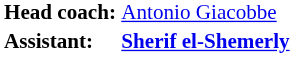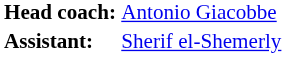(205, 41) bold -> (201, 41) normal
